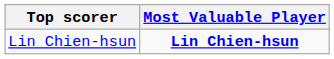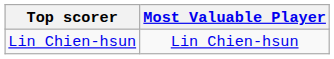(235, 42) bold -> (235, 42) normal
